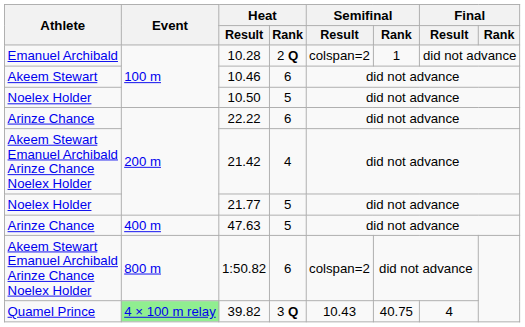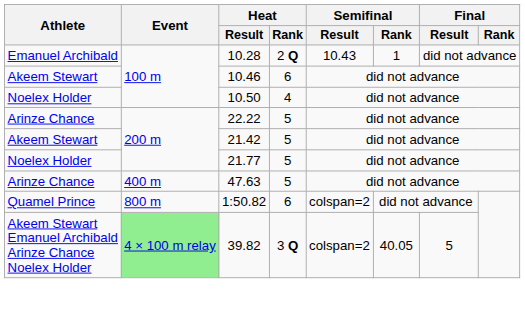(339, 56) colspan=2 -> (339, 56) 10.43
(288, 98) 5 -> (288, 98) 4
(288, 119) 6 -> (288, 119) 5
(63, 162) Akeem Stewart Emanuel Archibald Arinze Chance Noelex Holder -> (52, 140) Akeem Stewart
(288, 162) 4 -> (288, 140) 5
(63, 269) Akeem Stewart Emanuel Archibald Arinze Chance Noelex Holder -> (51, 203) Quamel Prince
(51, 312) Quamel Prince -> (63, 246) Akeem Stewart Emanuel Archibald Arinze Chance Noelex Holder
(339, 312) 10.43 -> (339, 246) colspan=2
(396, 312) 40.75 -> (396, 246) 40.05
(449, 312) 4 -> (449, 246) 5
